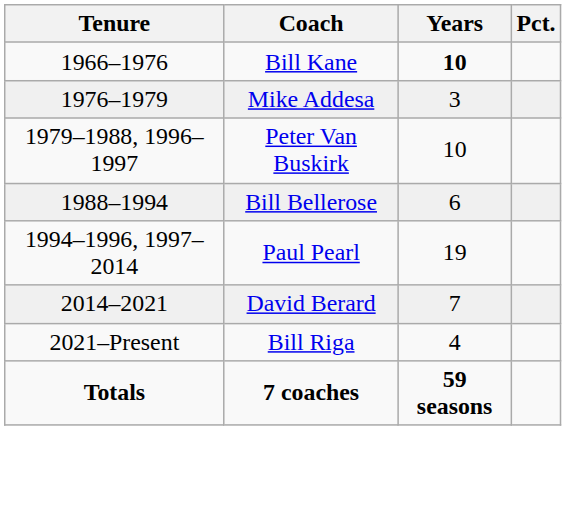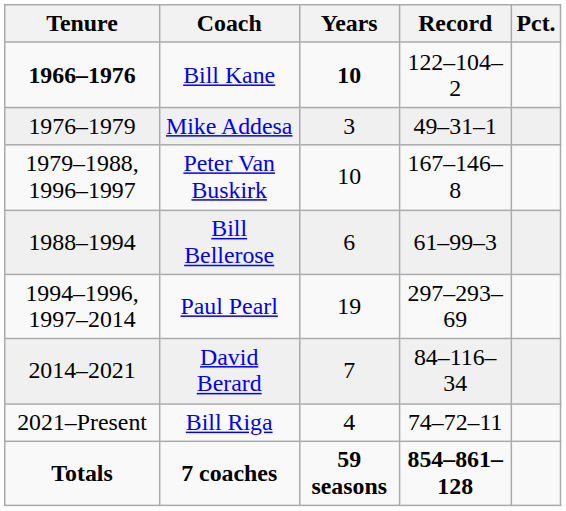+ column: (455, 23)
(114, 61) normal -> (82, 74) bold
